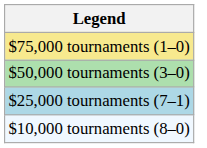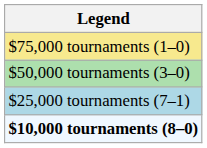(99, 128) normal -> (103, 128) bold
